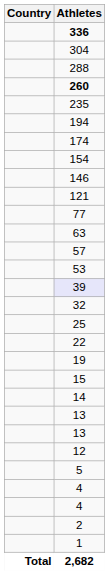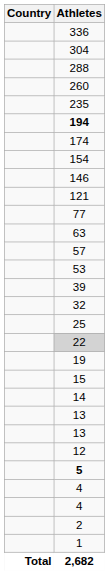(79, 31) bold -> (79, 31) normal
(79, 86) bold -> (79, 86) normal
(79, 123) normal -> (79, 123) bold
(79, 287) lavender background -> (79, 287) no background
(79, 342) no background -> (79, 342) lightgrey background
(79, 470) normal -> (79, 470) bold
